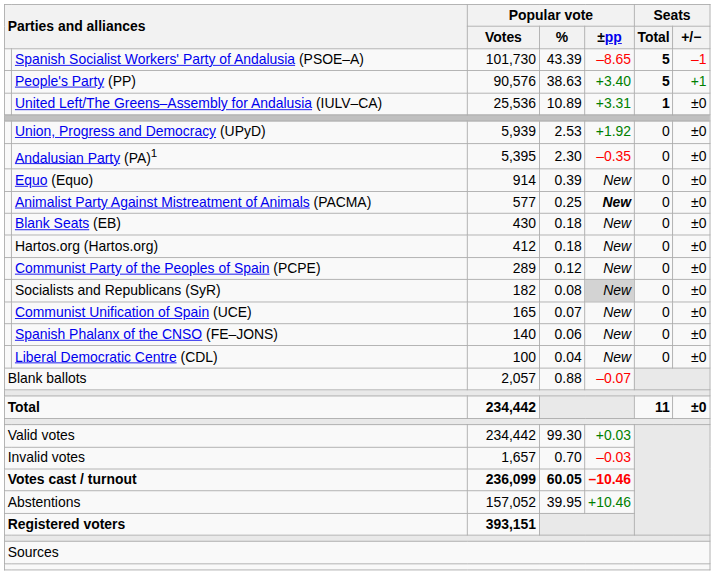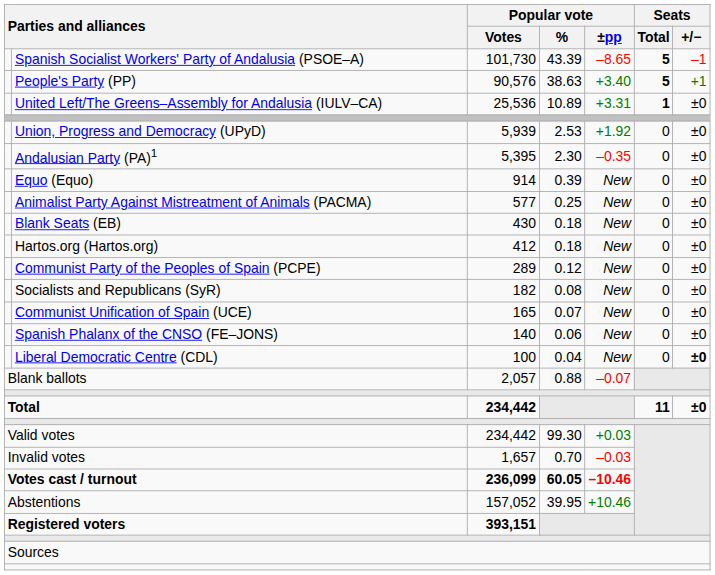(617, 202) bold -> (617, 202) normal
(617, 290) lightgrey background -> (617, 290) no background
(699, 356) normal -> (699, 356) bold
